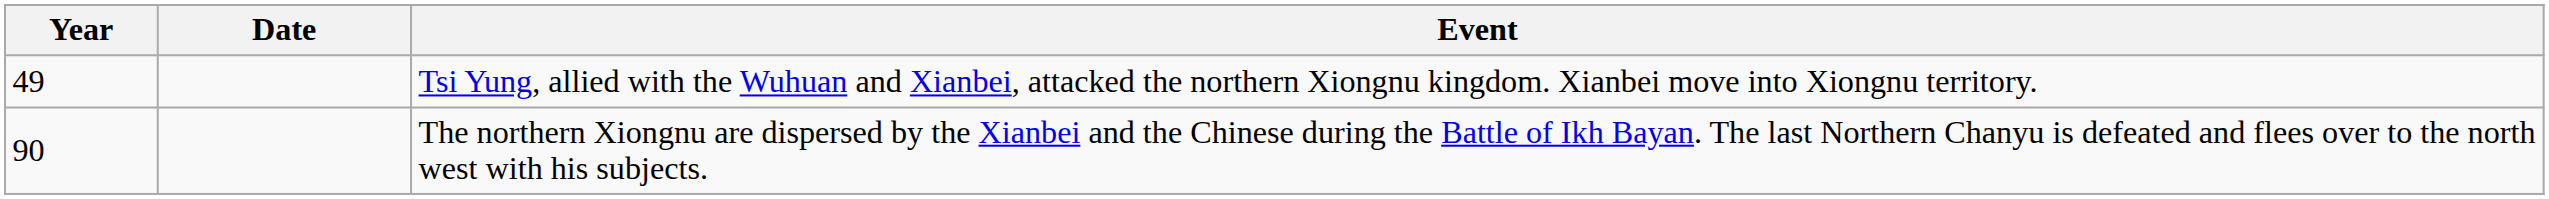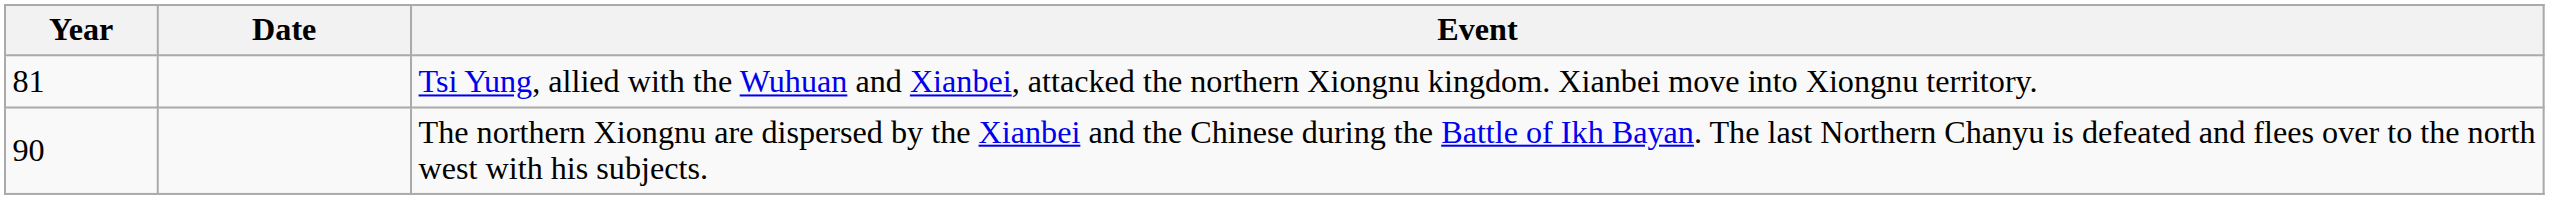(28, 81) 49 -> (28, 81) 81
